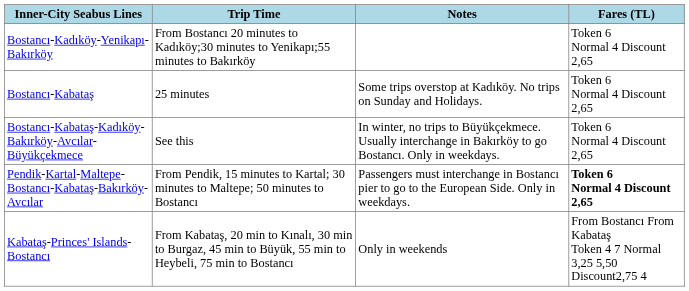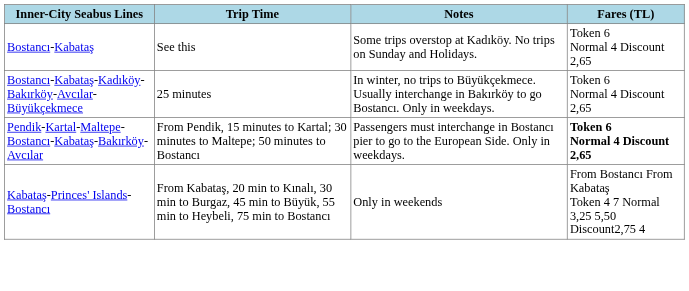- row: (78, 47)
(182, 94) 25 minutes -> (176, 47) See this
(174, 141) See this -> (184, 94) 25 minutes
